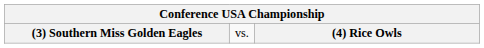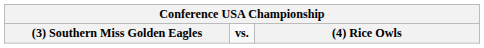(242, 33) normal -> (242, 33) bold
